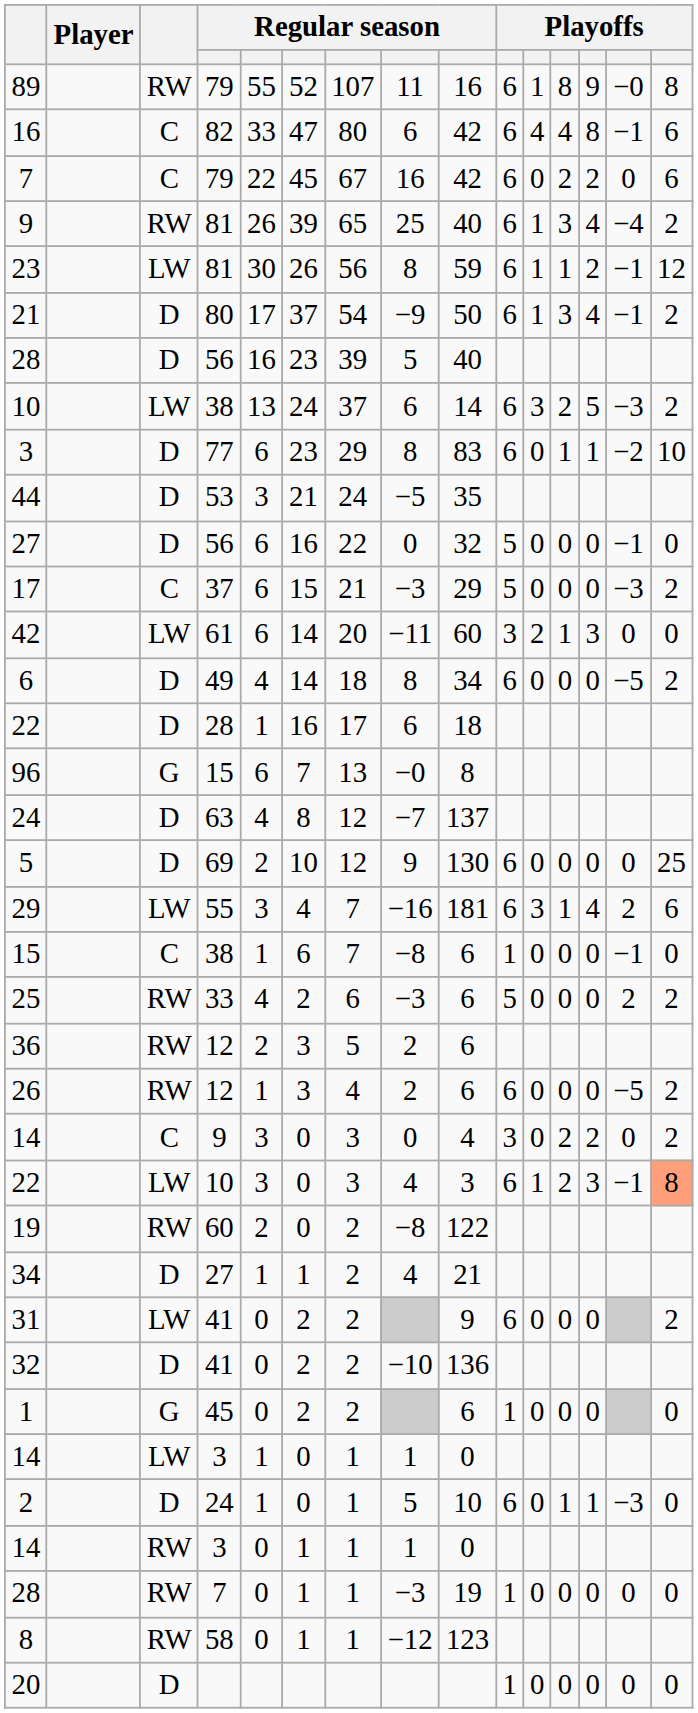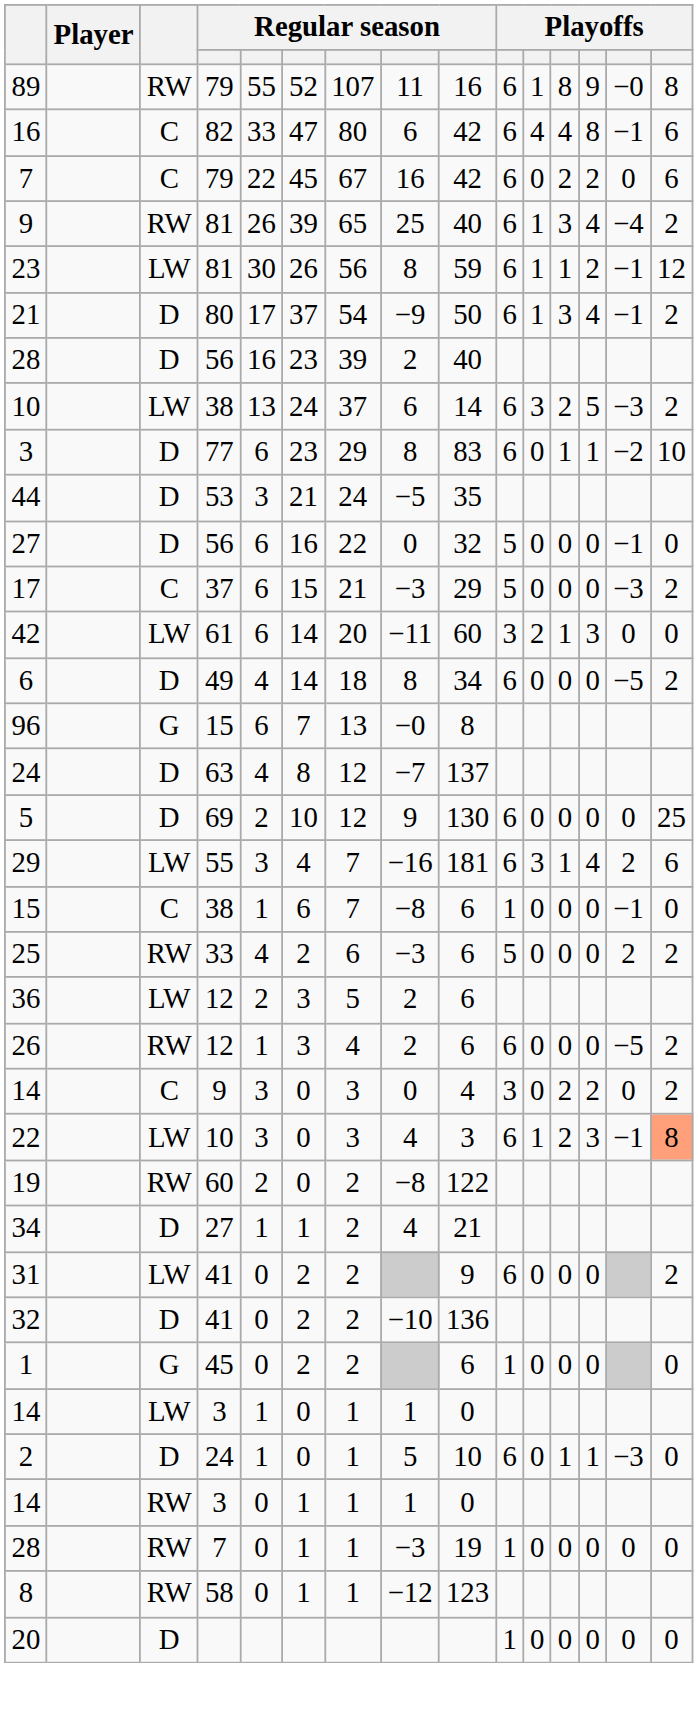(410, 360) 5 -> (410, 360) 2
- row: (26, 725)
(169, 1045) RW -> (169, 999) LW
